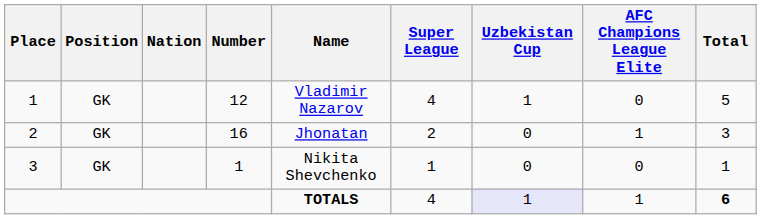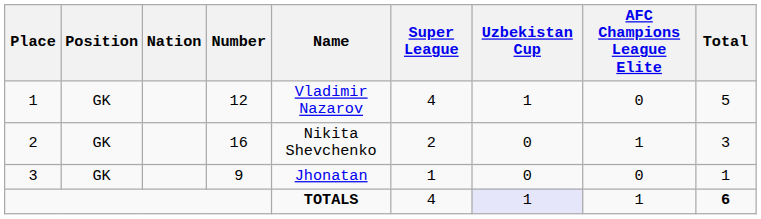(331, 135) Jhonatan -> (331, 144) Nikita Shevchenko
(239, 168) 1 -> (239, 177) 9
(331, 168) Nikita Shevchenko -> (331, 177) Jhonatan
